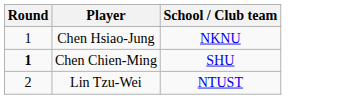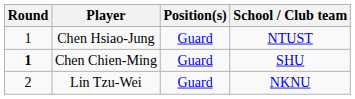+ column: (195, 15)
(220, 37) NKNU -> (290, 37) NTUST
(220, 82) NTUST -> (290, 82) NKNU
